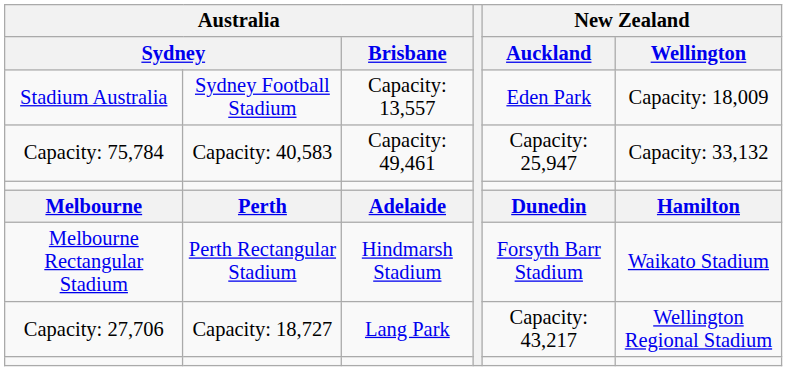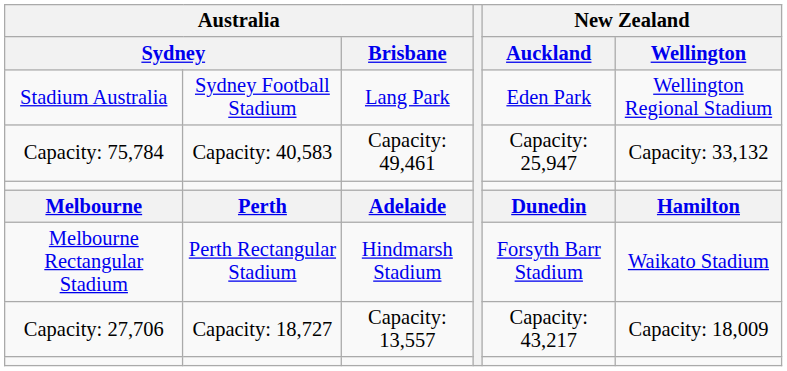(407, 97) Capacity: 13,557 -> (407, 97) Lang Park
(698, 97) Capacity: 18,009 -> (698, 97) Wellington Regional Stadium
(407, 328) Lang Park -> (407, 328) Capacity: 13,557
(698, 328) Wellington Regional Stadium -> (698, 328) Capacity: 18,009
